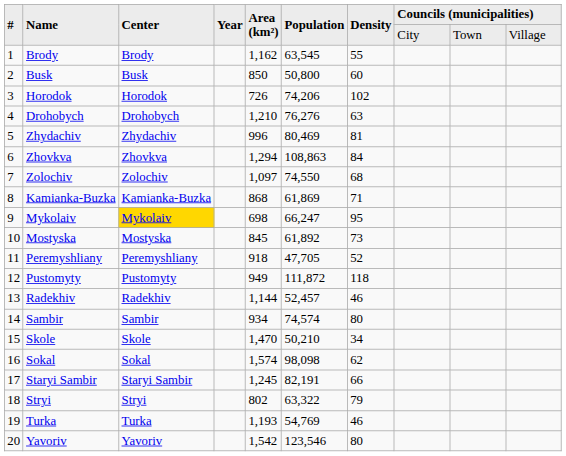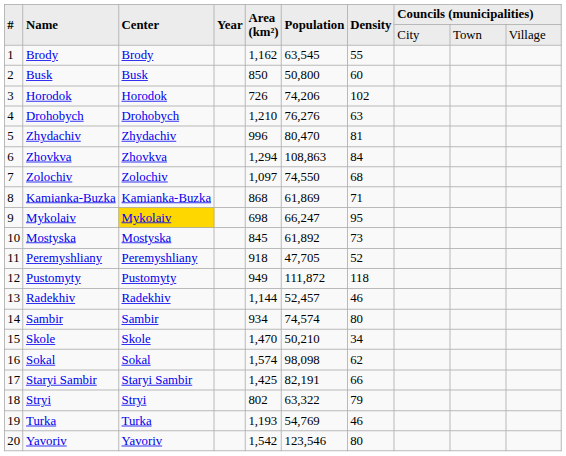(302, 136) 80,469 -> (302, 136) 80,470
(263, 380) 1,245 -> (263, 380) 1,425
